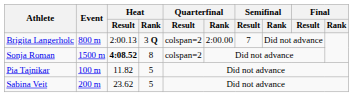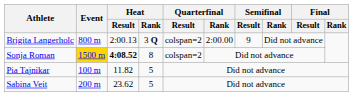(248, 40) 7 -> (248, 40) 9
(92, 55) no background -> (92, 55) gold background
